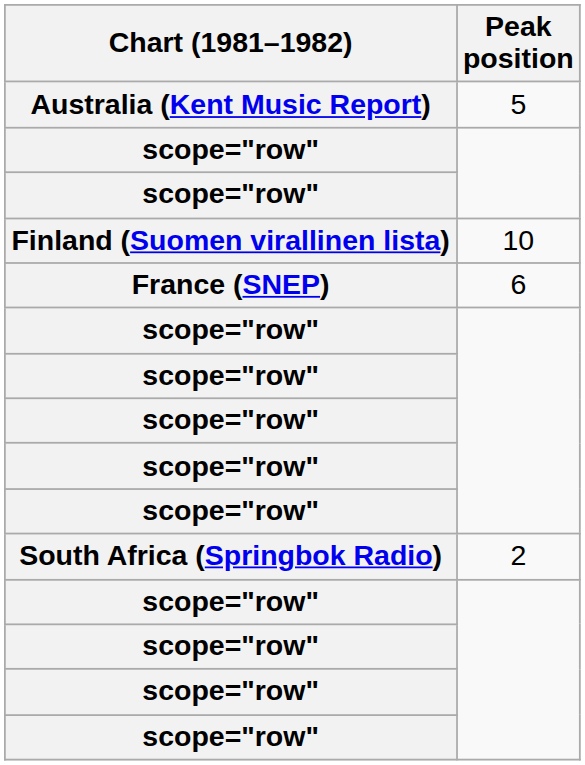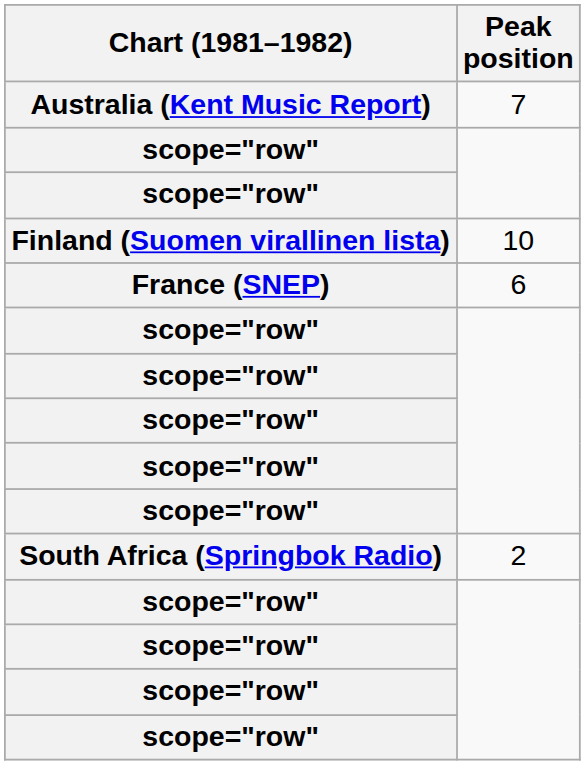(518, 104) 5 -> (518, 104) 7
